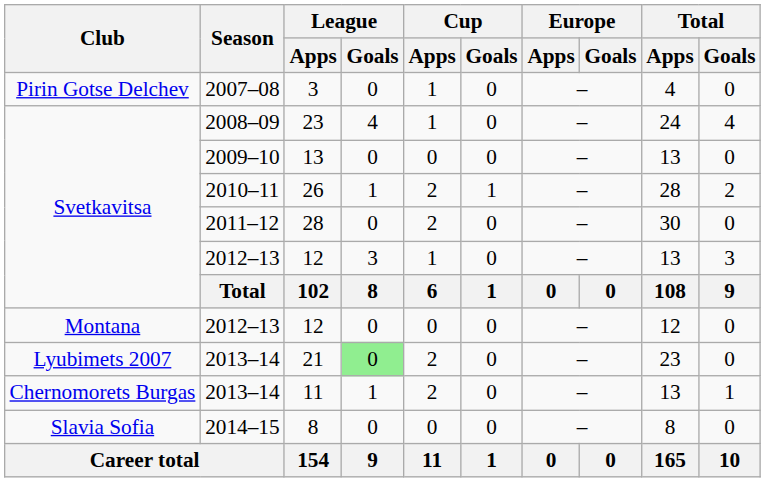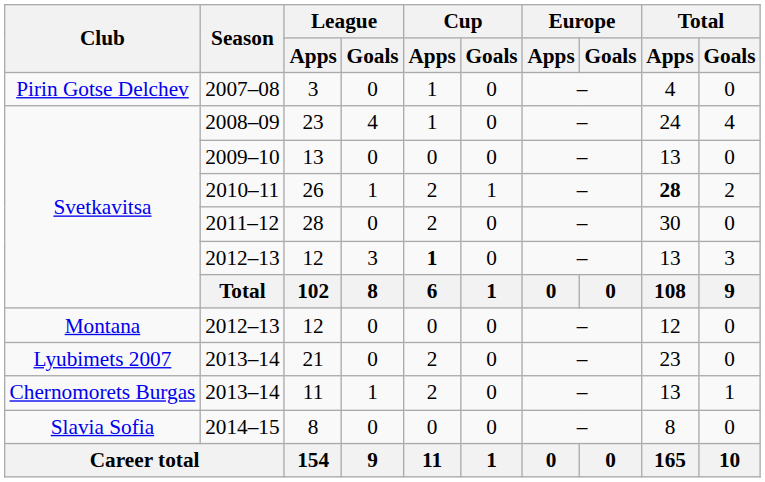(670, 190) normal -> (670, 190) bold
(432, 257) normal -> (432, 257) bold
(373, 358) lightgreen background -> (373, 358) no background
